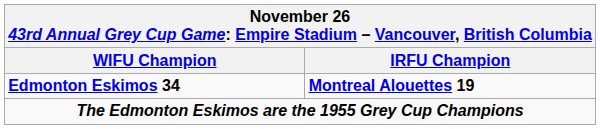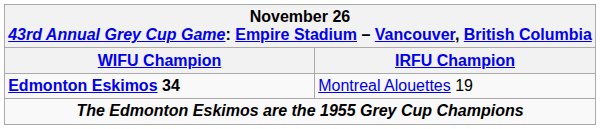(391, 85) bold -> (396, 85) normal
